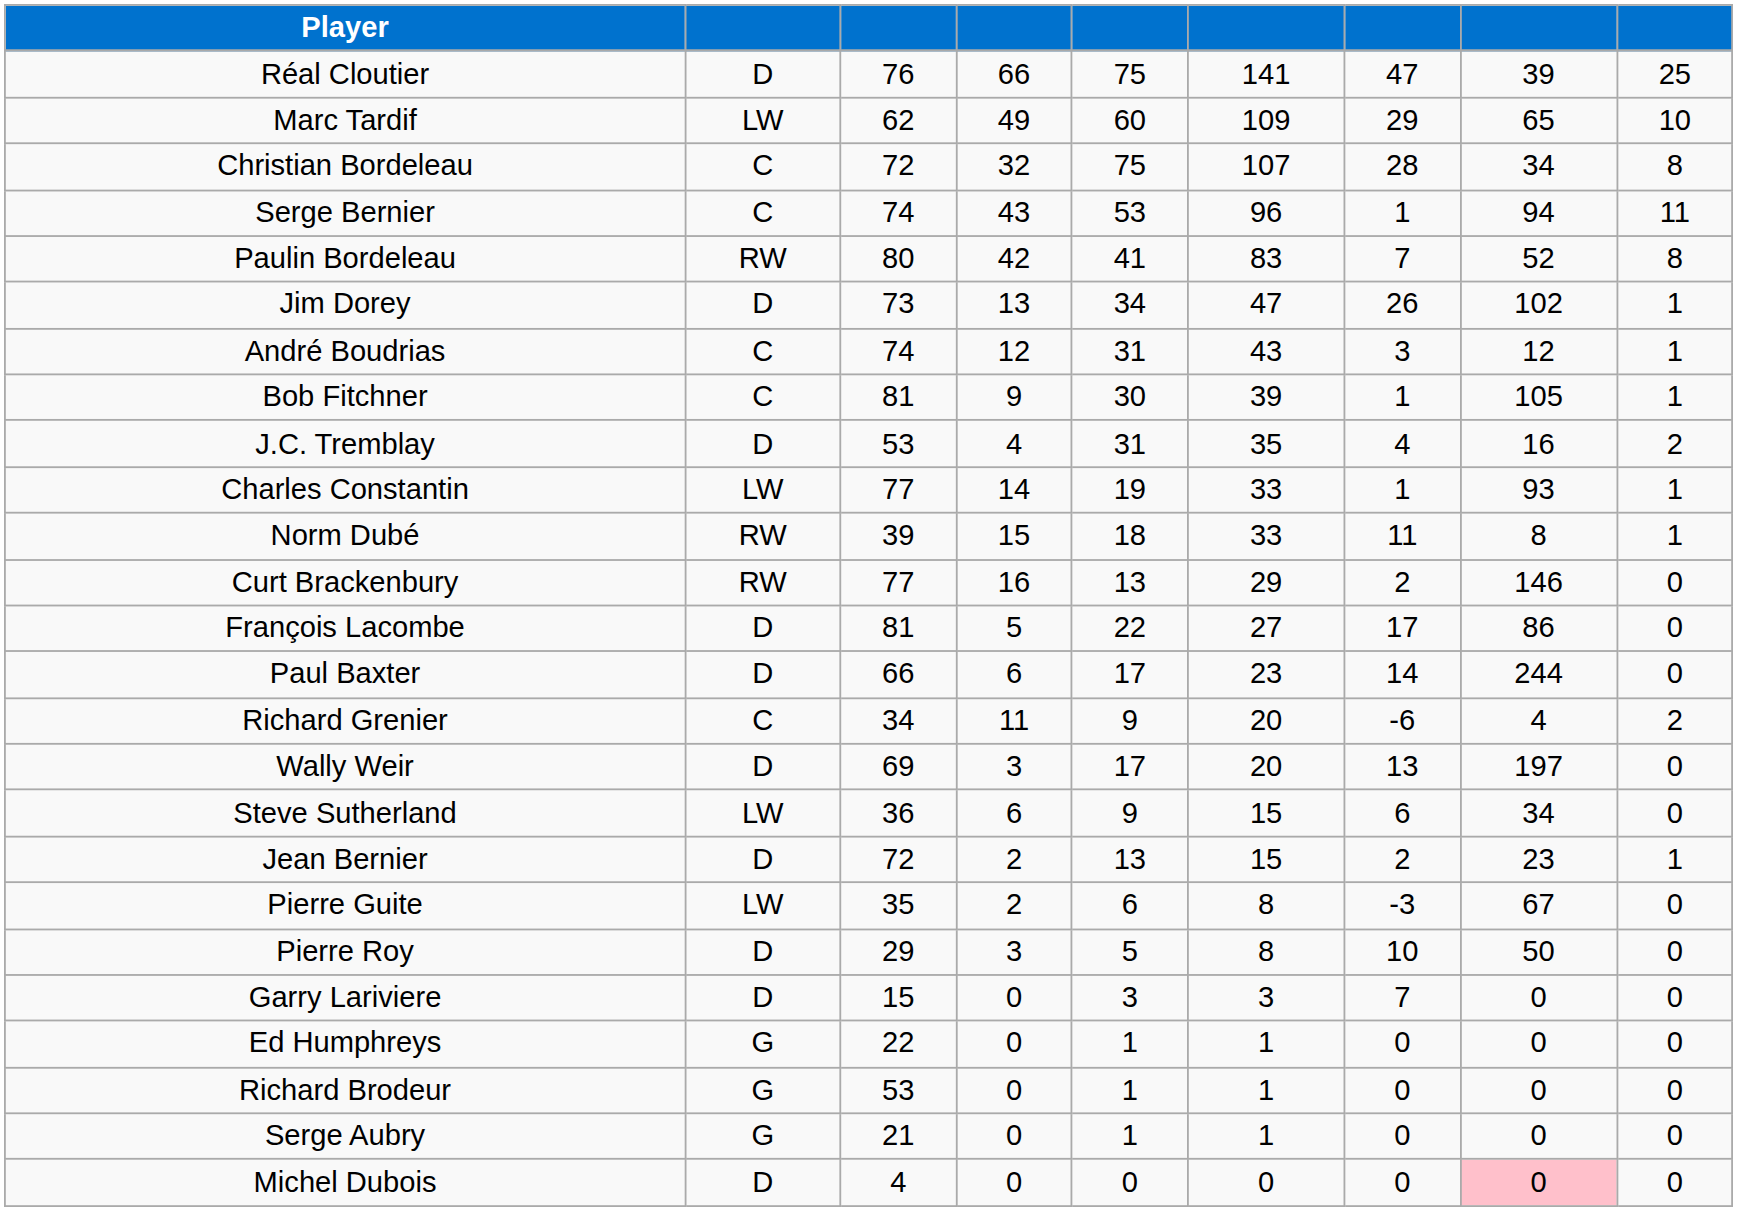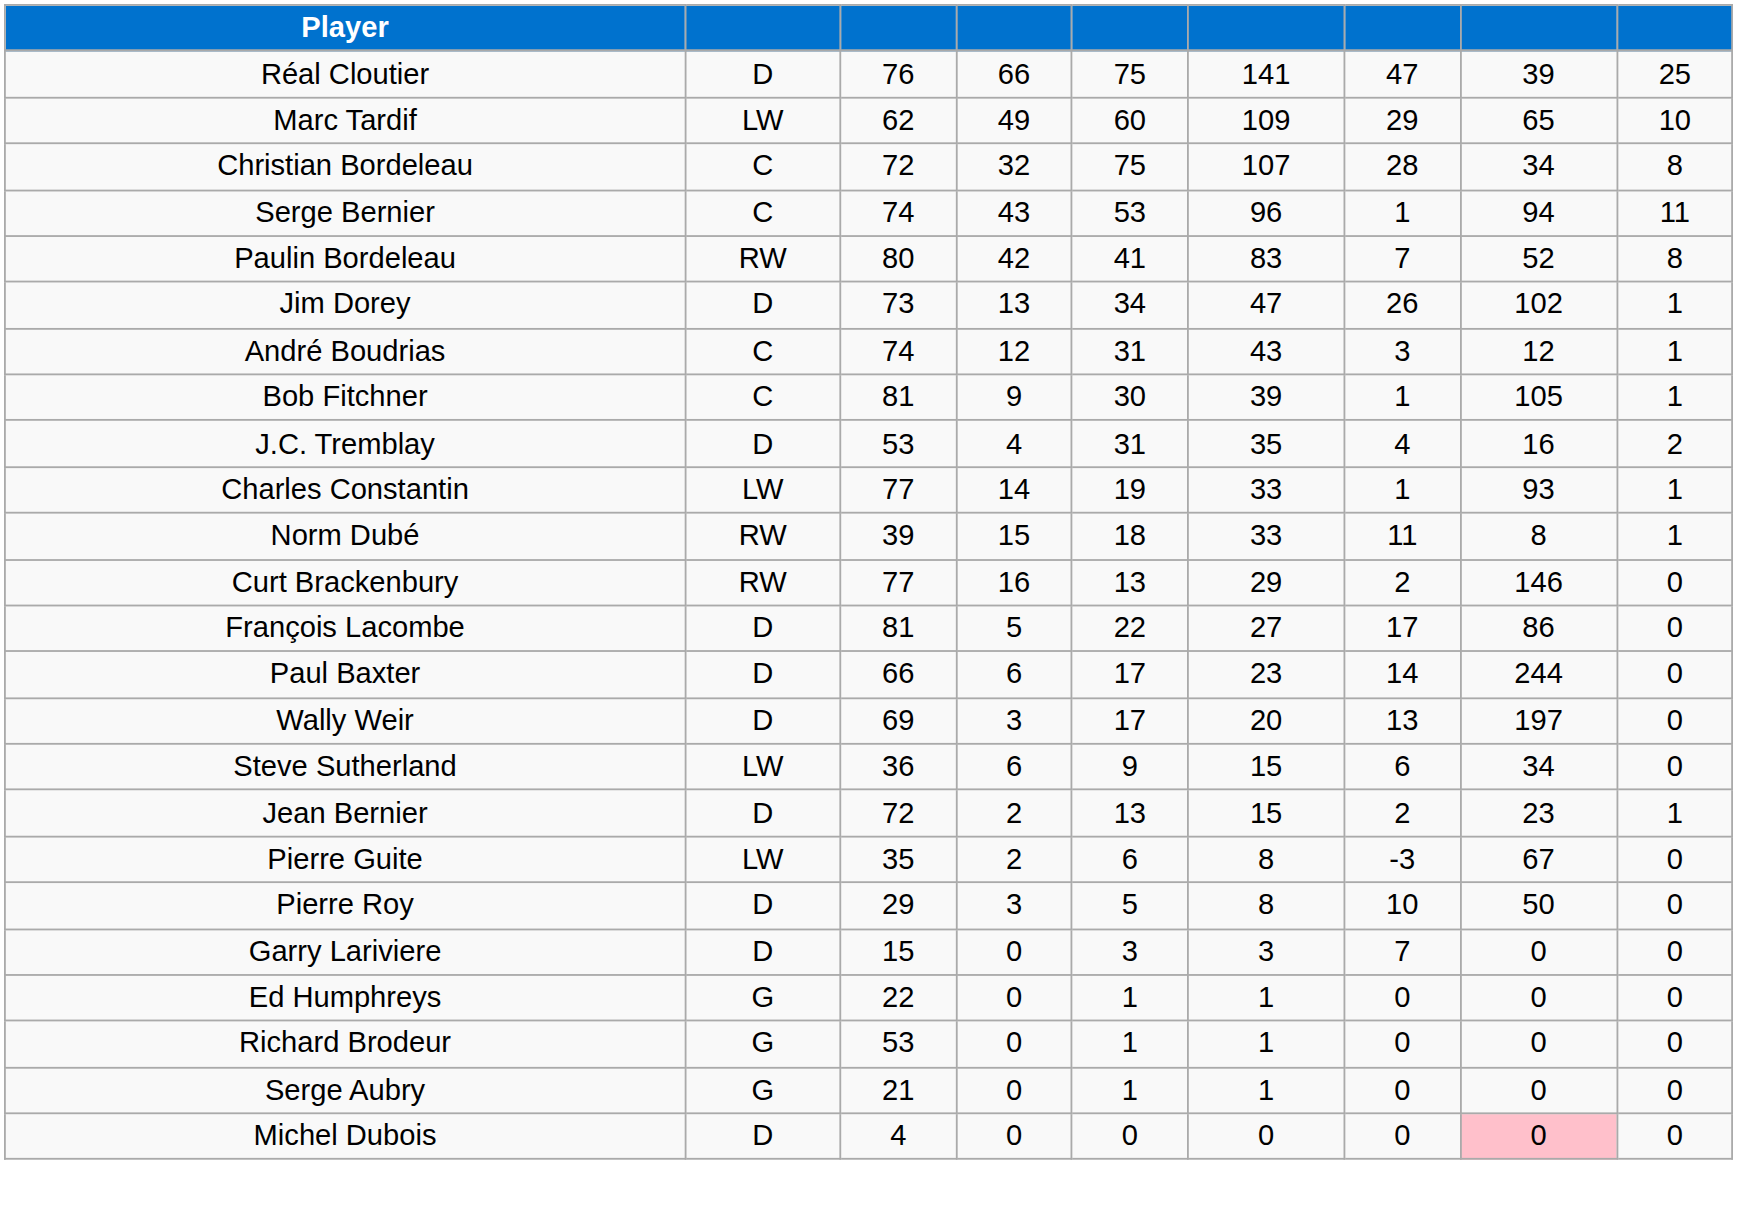- row: (345, 720)
